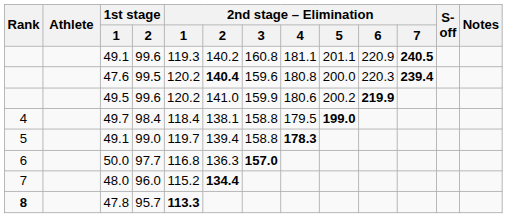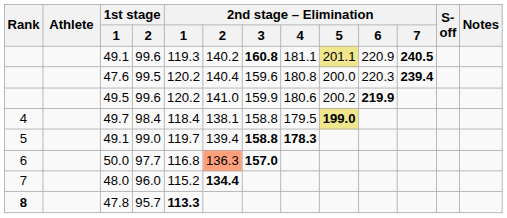(261, 56) normal -> (261, 56) bold
(339, 56) no background -> (339, 56) khaki background
(222, 77) bold -> (222, 77) normal
(339, 118) no background -> (339, 118) khaki background
(261, 139) normal -> (261, 139) bold
(222, 160) no background -> (222, 160) lightsalmon background
